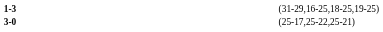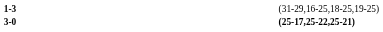(317, 21) normal -> (317, 21) bold
